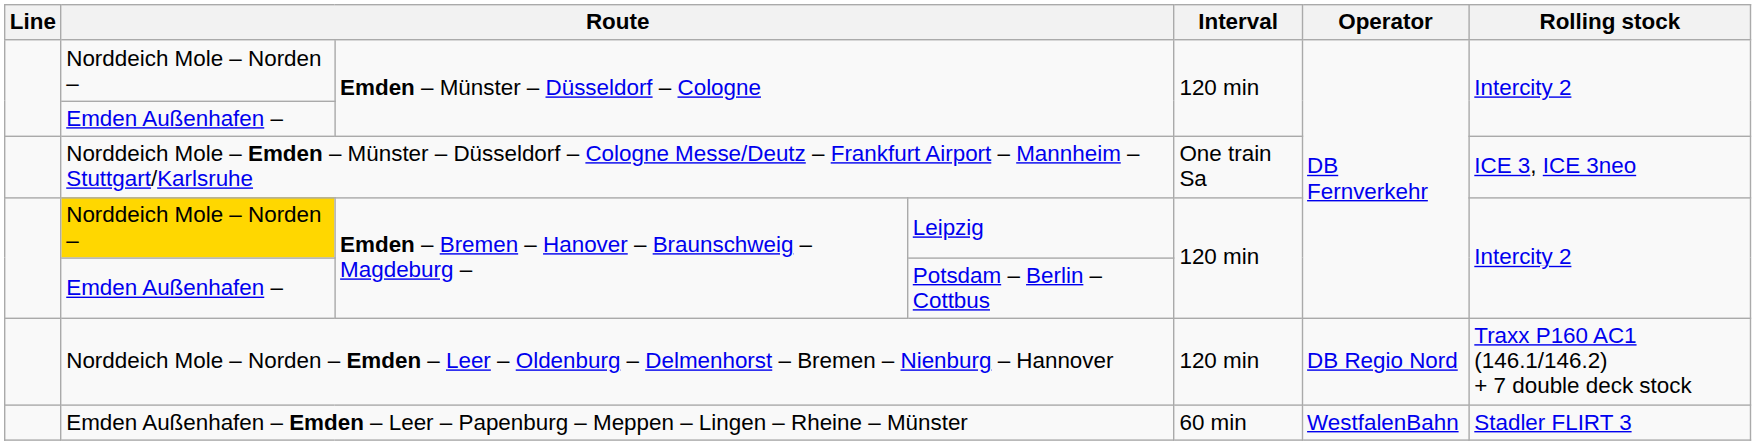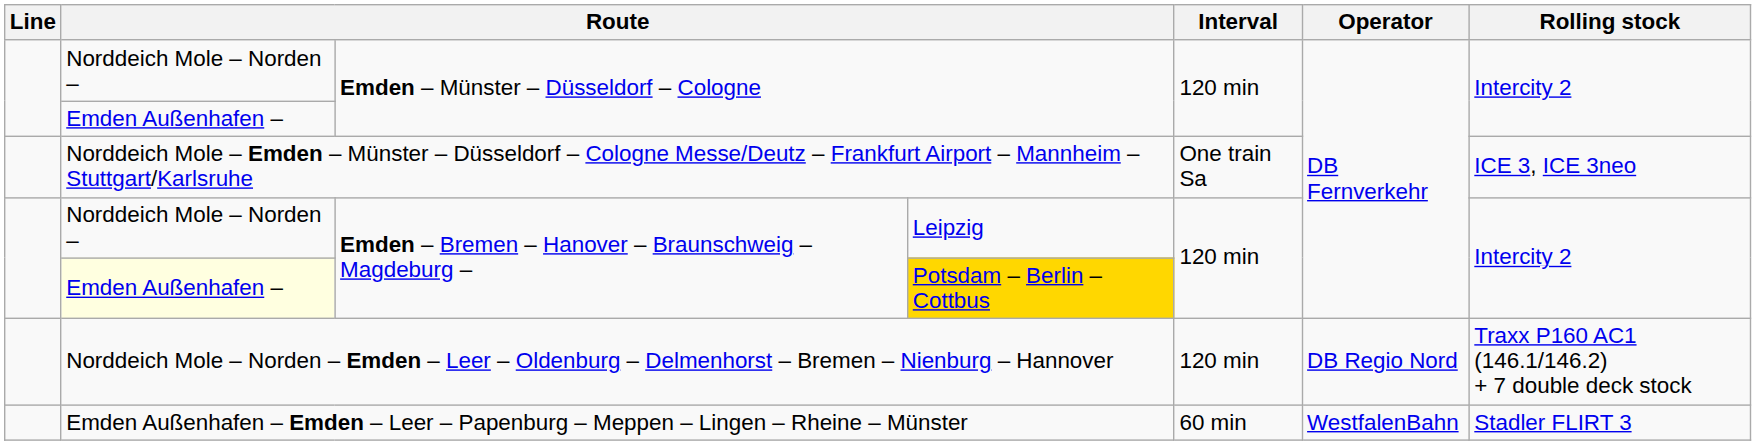(194, 227) gold background -> (194, 227) no background
(175, 288) no background -> (175, 288) lightyellow background
(1007, 288) no background -> (1007, 288) gold background
